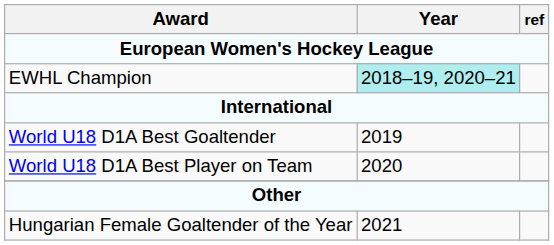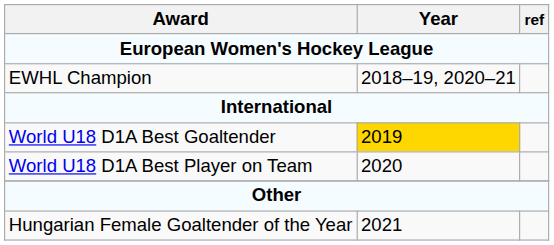(438, 78) paleturquoise background -> (438, 78) no background
(382, 136) no background -> (382, 136) gold background
